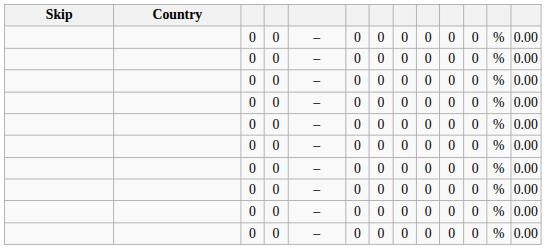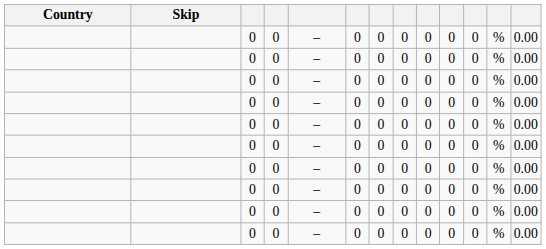columns swapped: (177, 15) <-> (59, 15)
